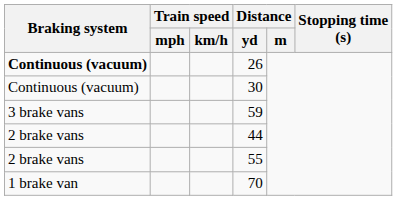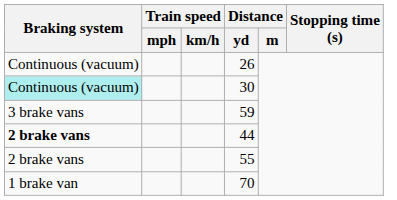(78, 64) bold -> (73, 64) normal
(73, 87) no background -> (73, 87) paleturquoise background
(46, 135) normal -> (49, 135) bold
